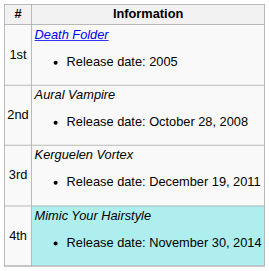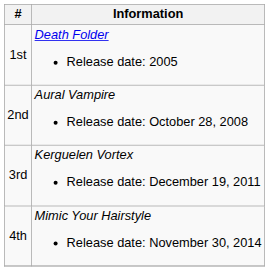(148, 229) paleturquoise background -> (148, 229) no background
